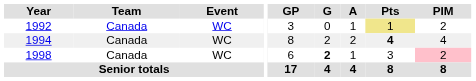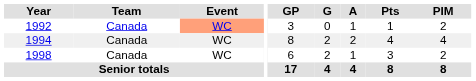(222, 26) no background -> (222, 26) lightsalmon background
(390, 26) khaki background -> (390, 26) no background
(390, 40) bold -> (390, 40) normal
(327, 55) bold -> (327, 55) normal
(443, 55) pink background -> (443, 55) no background
